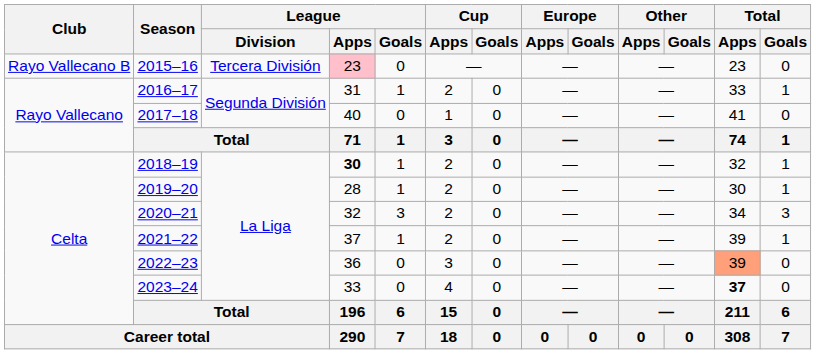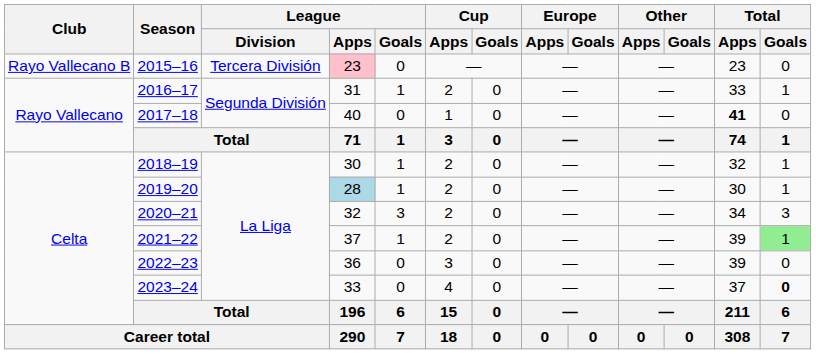(737, 115) normal -> (737, 115) bold
(352, 164) bold -> (352, 164) normal
(352, 189) no background -> (352, 189) lightblue background
(785, 238) no background -> (785, 238) lightgreen background
(737, 262) lightsalmon background -> (737, 262) no background
(737, 287) bold -> (737, 287) normal
(785, 287) normal -> (785, 287) bold
